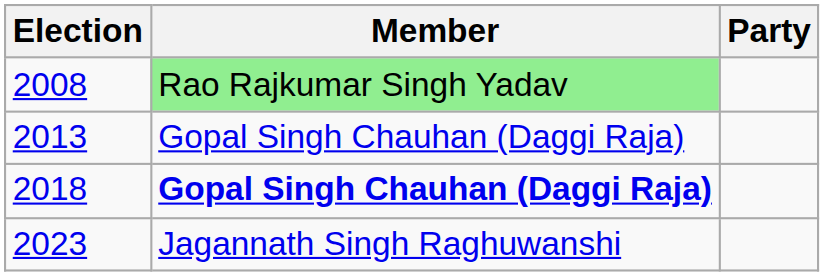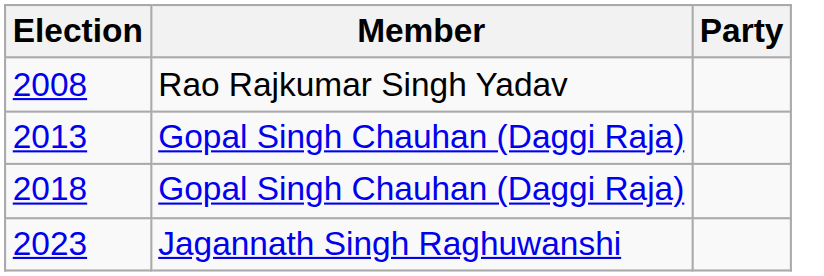(363, 84) lightgreen background -> (363, 84) no background
(435, 190) bold -> (421, 190) normal
